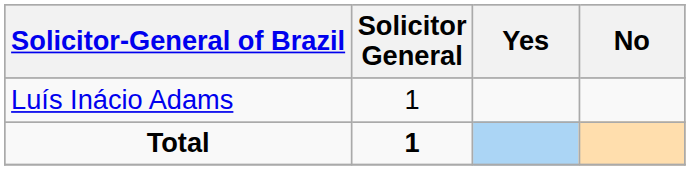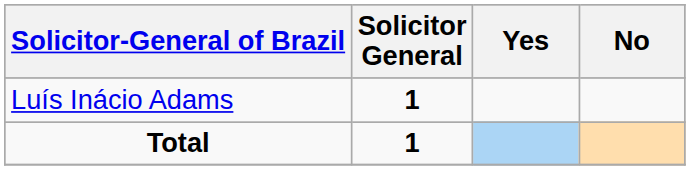(412, 99) normal -> (412, 99) bold
